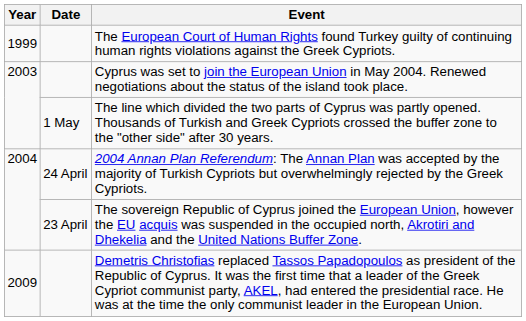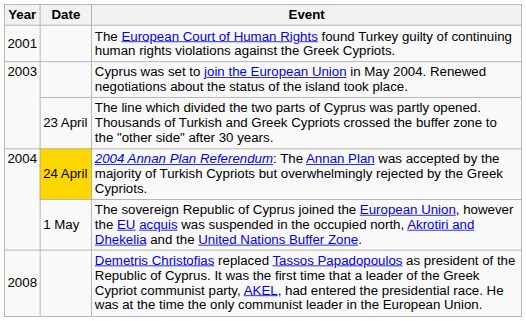(22, 43) 1999 -> (22, 43) 2001
(61, 123) 1 May -> (65, 123) 23 April
(65, 173) no background -> (65, 173) gold background
(65, 224) 23 April -> (61, 224) 1 May
(22, 283) 2009 -> (22, 283) 2008
